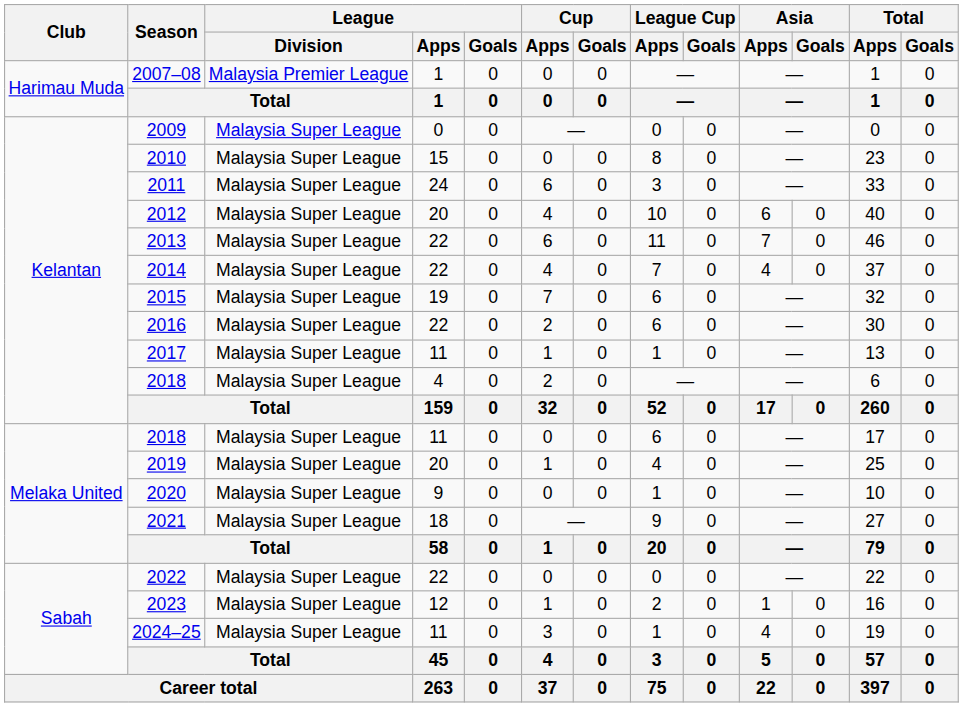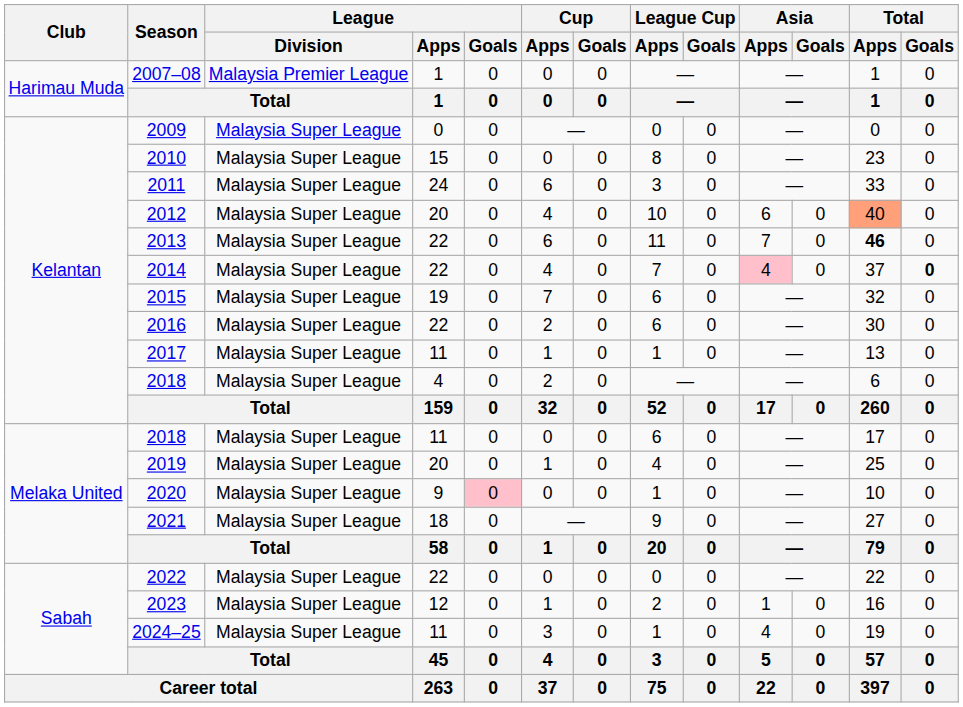(875, 213) no background -> (875, 213) lightsalmon background
(875, 241) normal -> (875, 241) bold
(766, 269) no background -> (766, 269) pink background
(930, 269) normal -> (930, 269) bold
(493, 492) no background -> (493, 492) pink background
